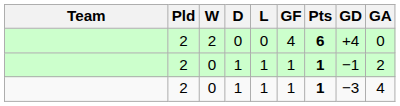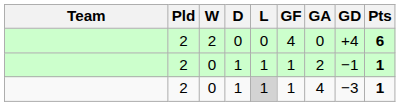columns swapped: (380, 16) <-> (320, 16)
(264, 88) no background -> (264, 88) lightgrey background
